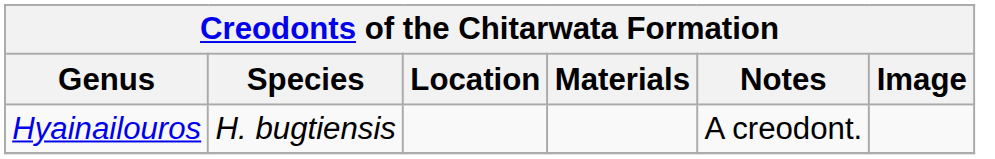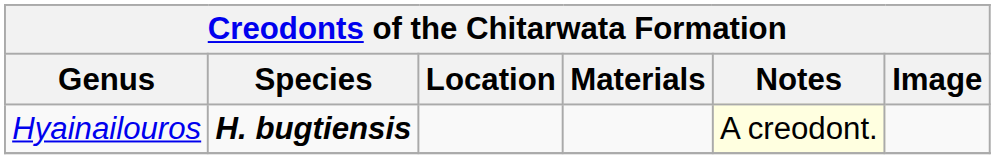(306, 128) normal -> (314, 128) bold
(783, 128) no background -> (799, 128) lightyellow background
